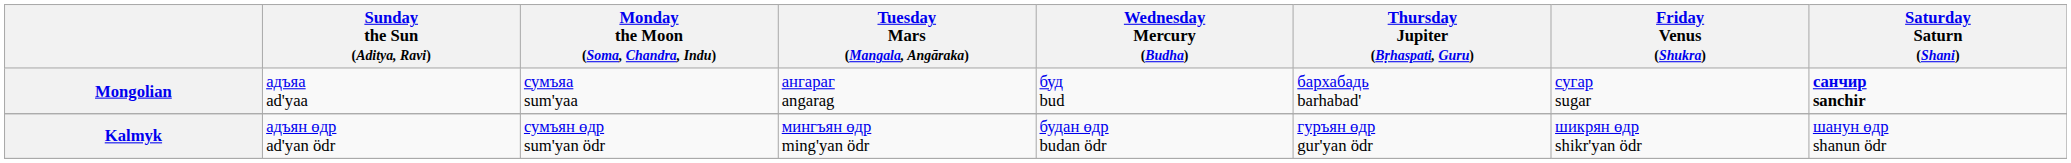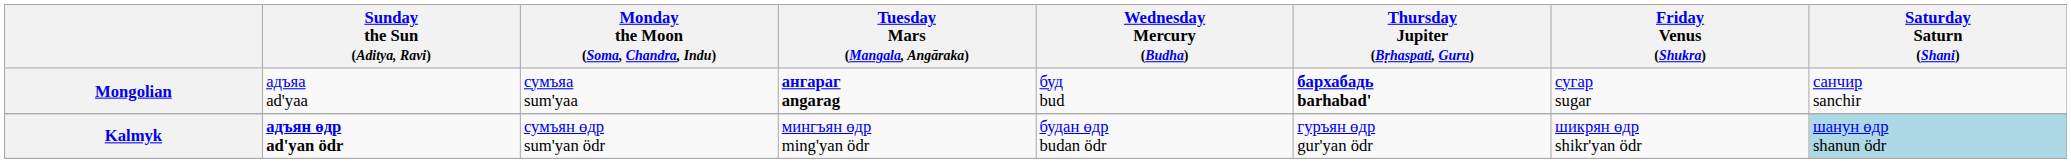(808, 90) normal -> (811, 90) bold
(1333, 90) normal -> (1335, 90) bold
(1840, 90) bold -> (1838, 90) normal
(301, 135) normal -> (305, 135) bold
(1851, 135) no background -> (1851, 135) lightblue background
